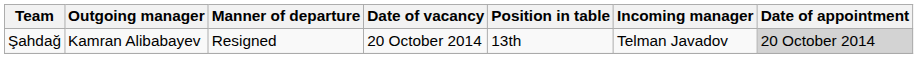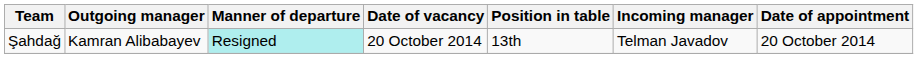(244, 41) no background -> (244, 41) paleturquoise background
(818, 41) lightgrey background -> (818, 41) no background
